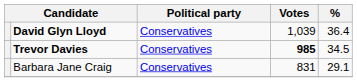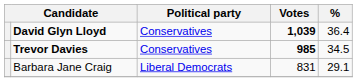(301, 31) normal -> (301, 31) bold
(176, 67) Conservatives -> (186, 67) Liberal Democrats
